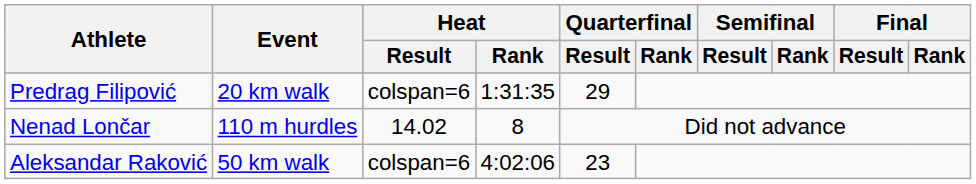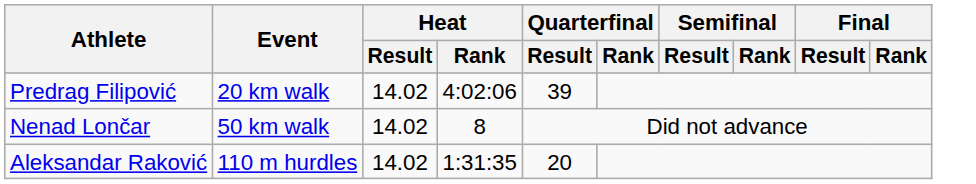(419, 91) colspan=6 -> (400, 91) 14.02
(518, 91) 1:31:35 -> (480, 91) 4:02:06
(598, 91) 29 -> (560, 91) 39
(287, 127) 110 m hurdles -> (273, 127) 50 km walk
(273, 162) 50 km walk -> (287, 162) 110 m hurdles
(419, 162) colspan=6 -> (400, 162) 14.02
(518, 162) 4:02:06 -> (480, 162) 1:31:35
(598, 162) 23 -> (560, 162) 20
